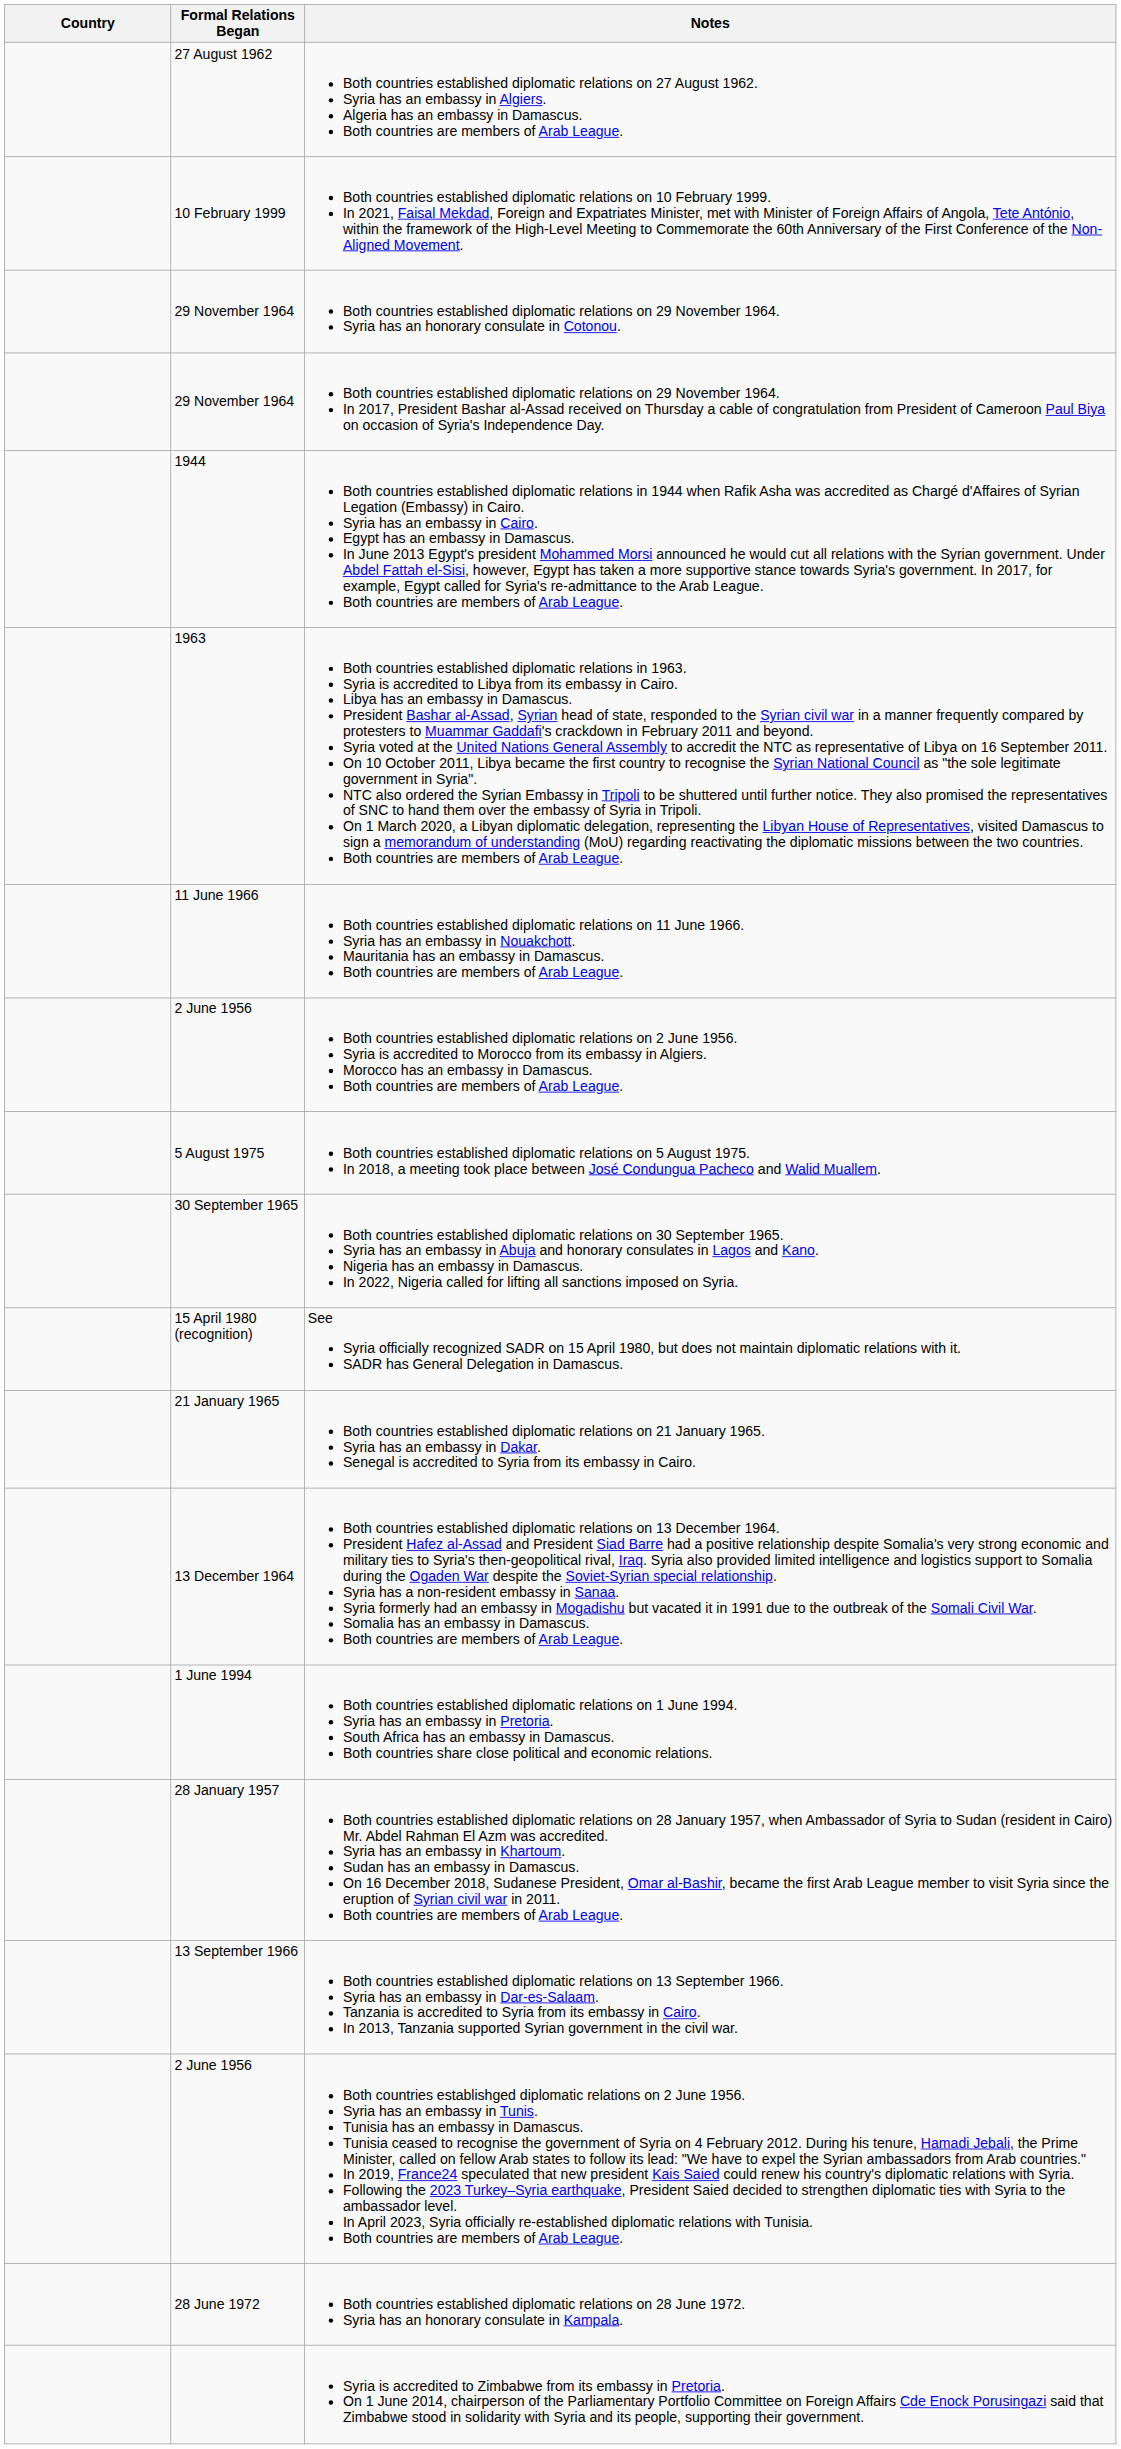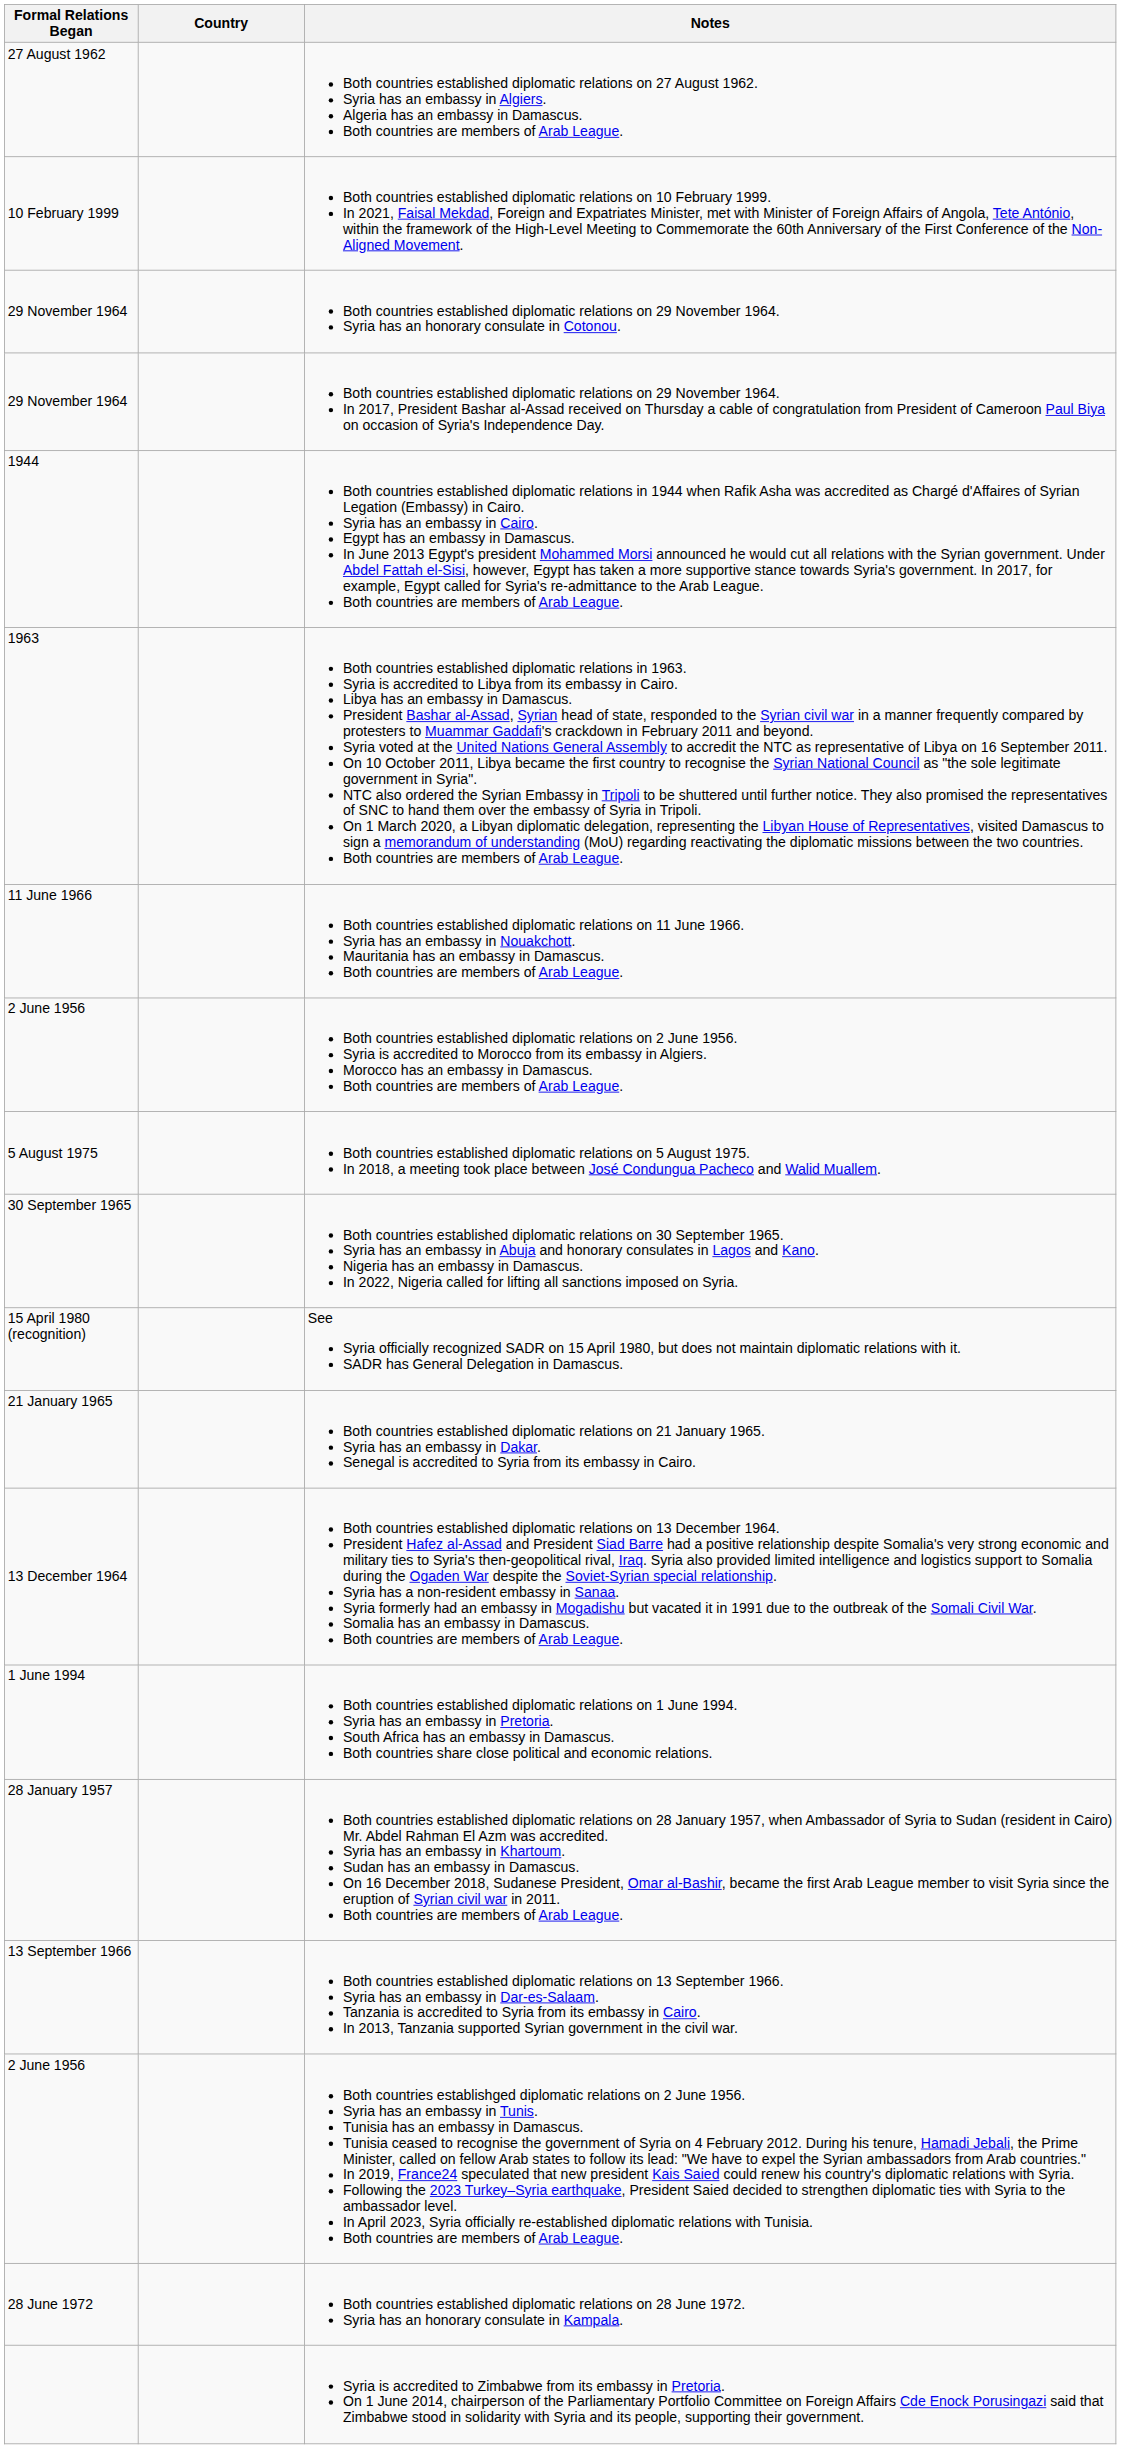columns swapped: (88, 23) <-> (238, 23)
